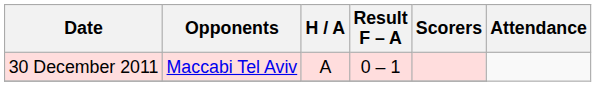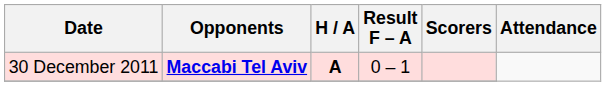(232, 66) normal -> (237, 66) bold
(325, 66) normal -> (335, 66) bold
